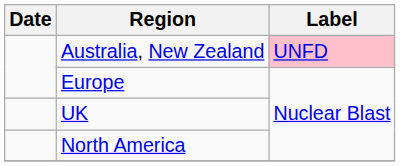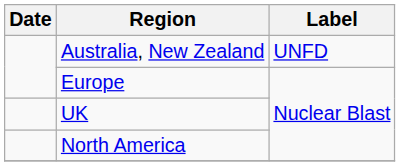(301, 51) pink background -> (301, 51) no background
